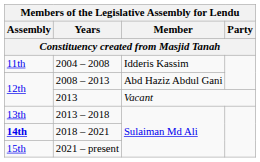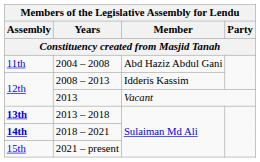(156, 64) Idderis Kassim -> (173, 64) Abd Haziz Abdul Gani
(173, 81) Abd Haziz Abdul Gani -> (156, 81) Idderis Kassim
(16, 115) normal -> (17, 115) bold
